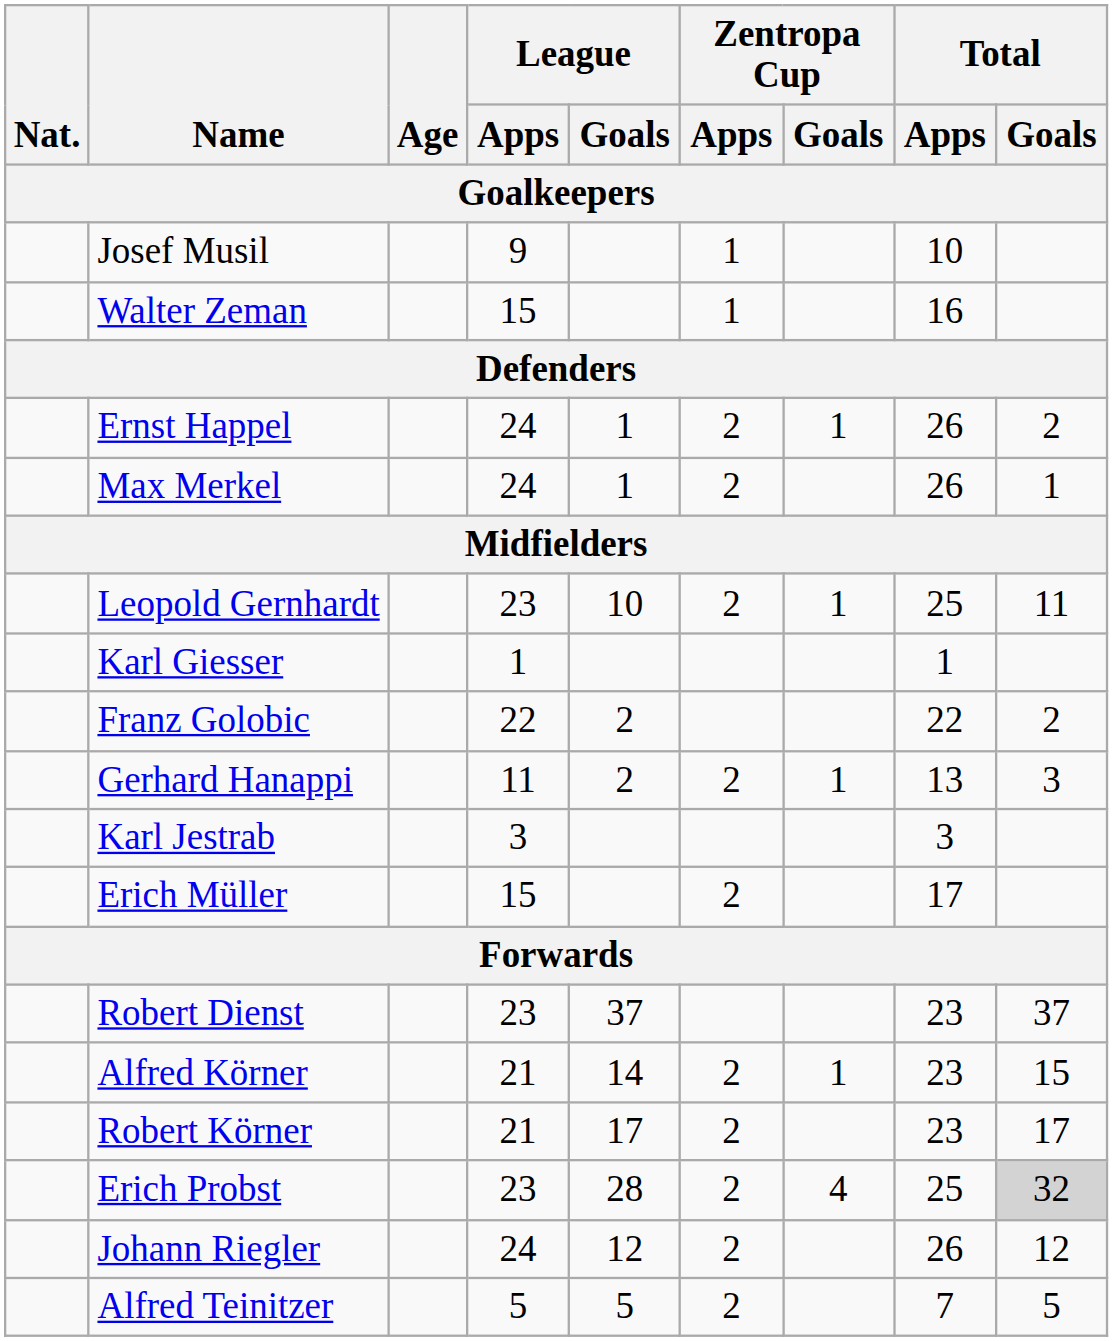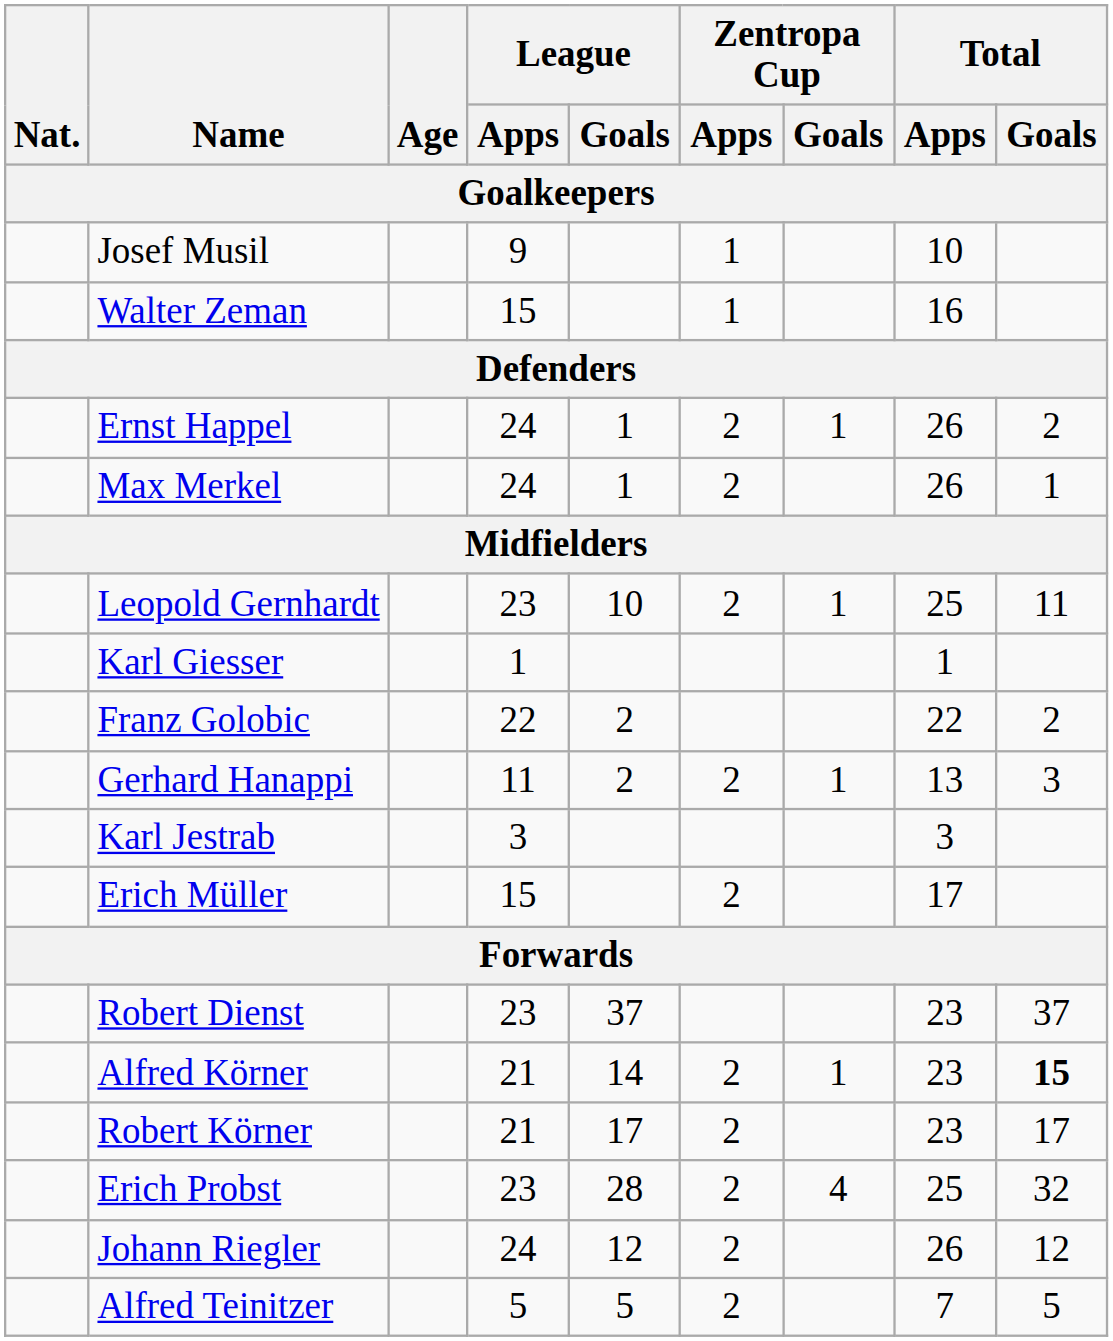(1052, 1071) normal -> (1052, 1071) bold
(1052, 1189) lightgrey background -> (1052, 1189) no background
